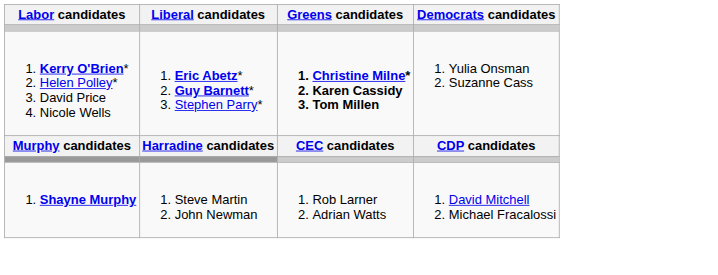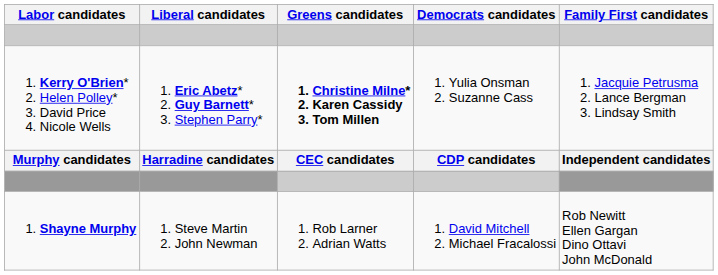+ column: (636, 14)
